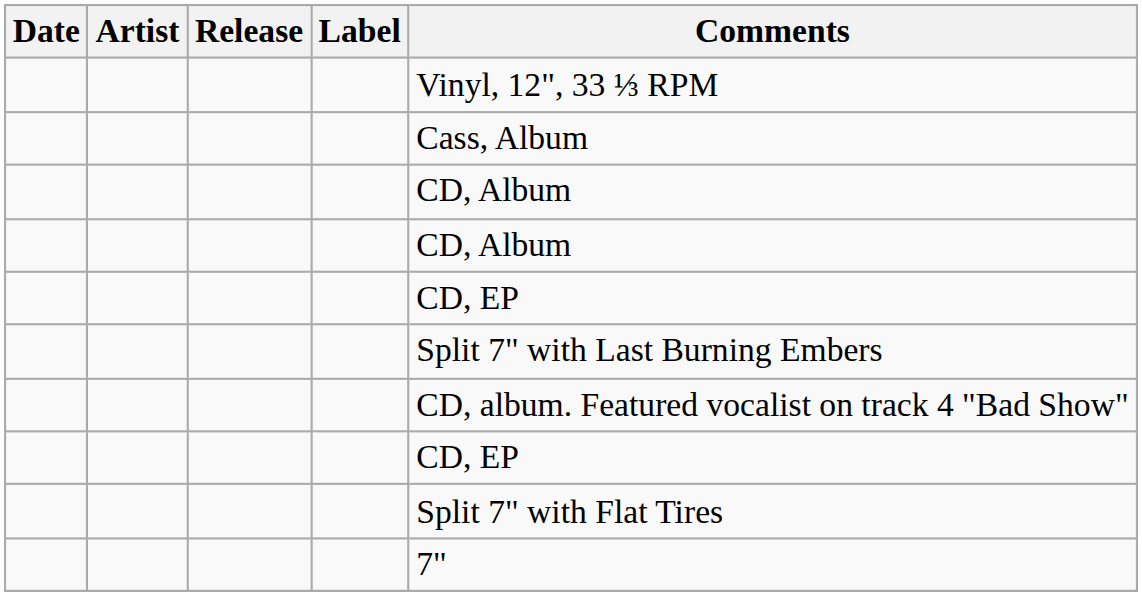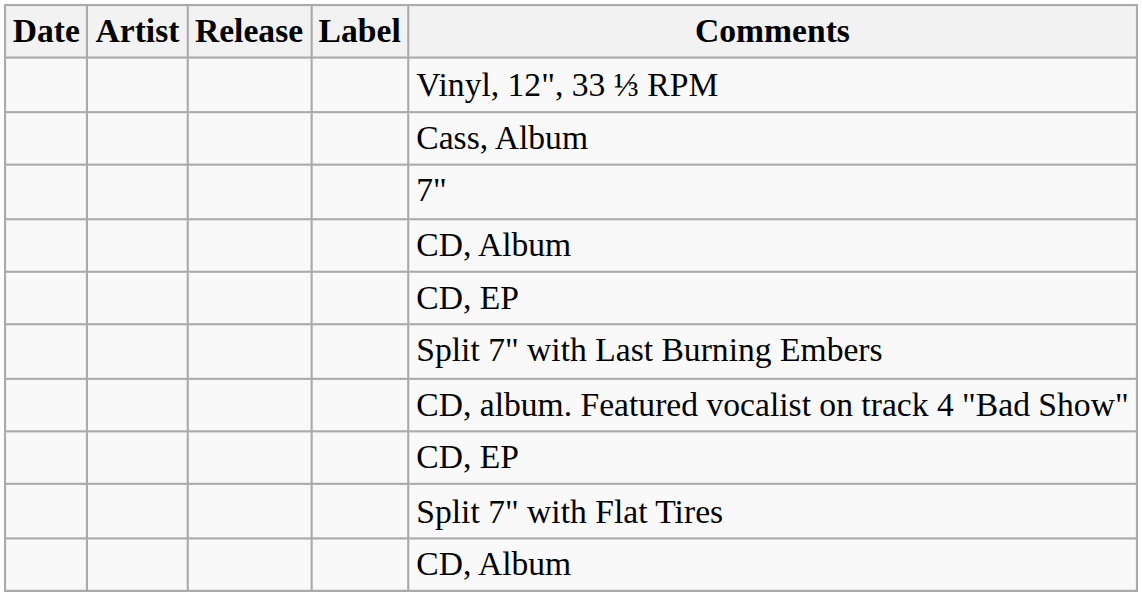(494, 191) CD, Album -> (432, 191) 7"
(432, 564) 7" -> (494, 564) CD, Album
